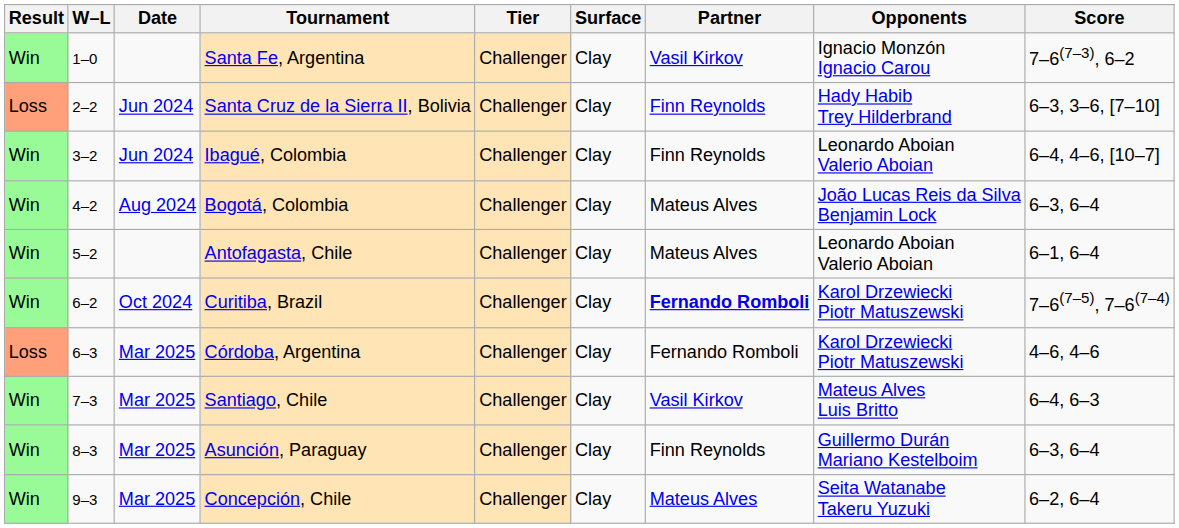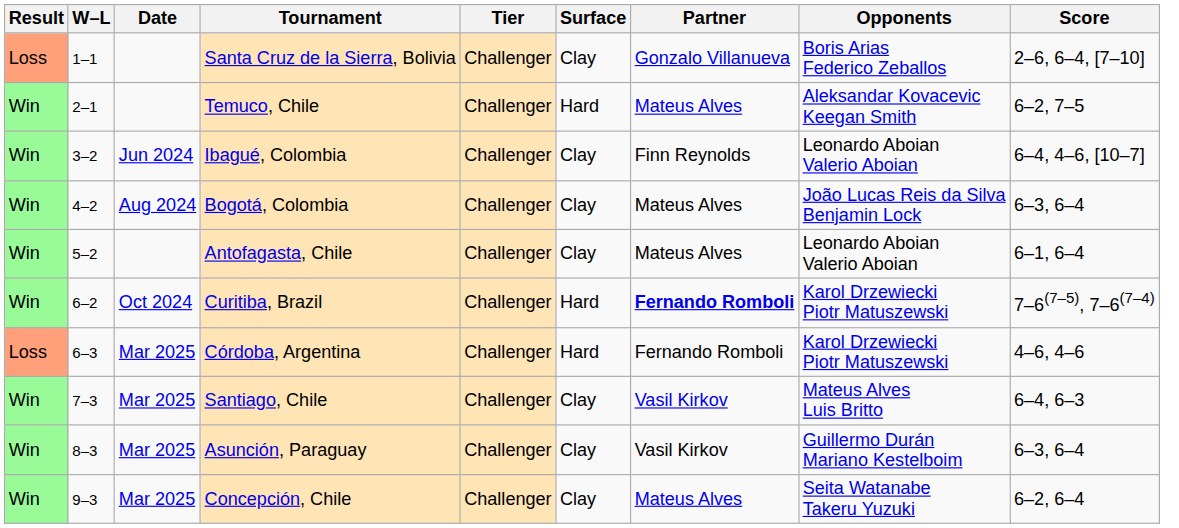- row: (285, 57)
+ row: (330, 57)
+ row: (262, 106)
- row: (338, 106)
(593, 302) Clay -> (580, 302) Hard
(593, 351) Clay -> (580, 351) Hard
(707, 449) Finn Reynolds -> (681, 449) Vasil Kirkov
